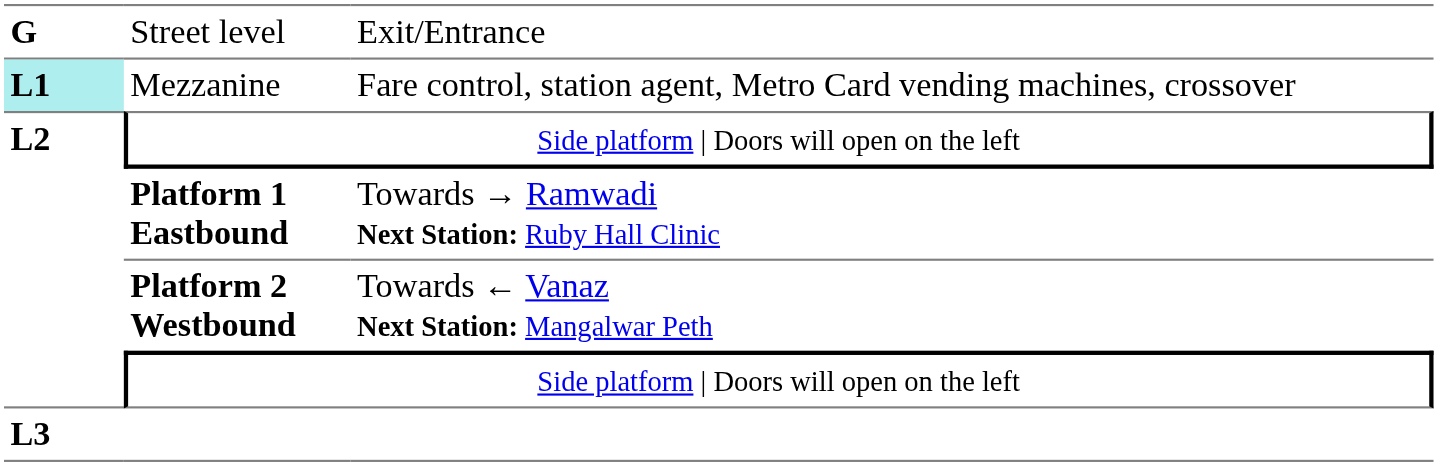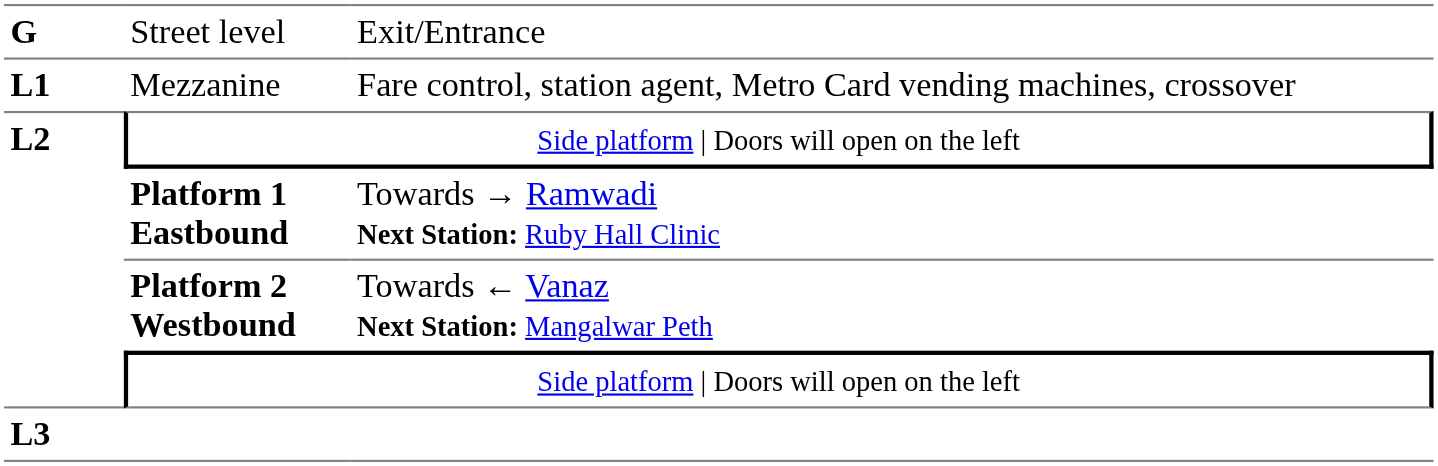(30, 84) paleturquoise background -> (30, 84) no background
